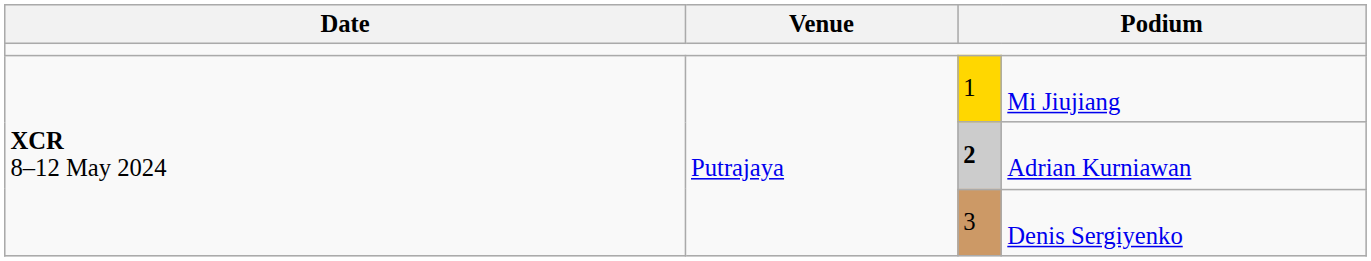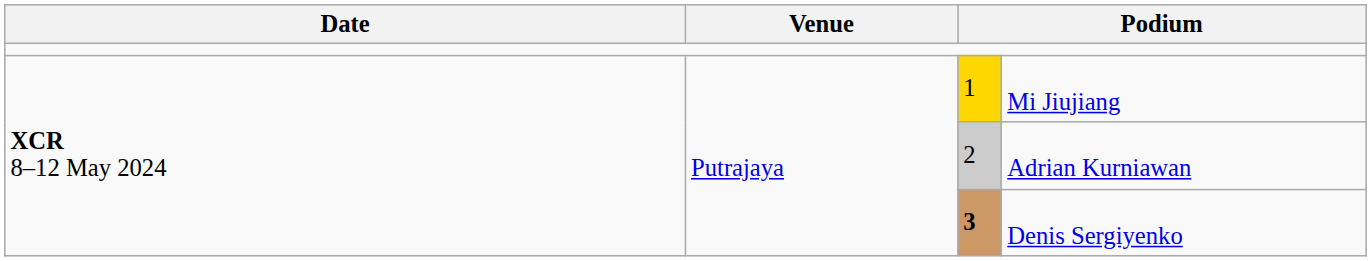(969, 155) bold -> (969, 155) normal
(969, 221) normal -> (969, 221) bold
